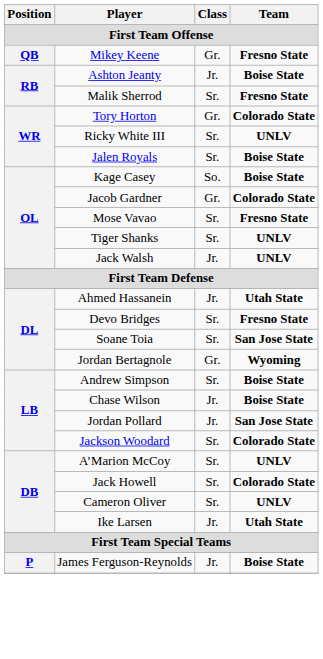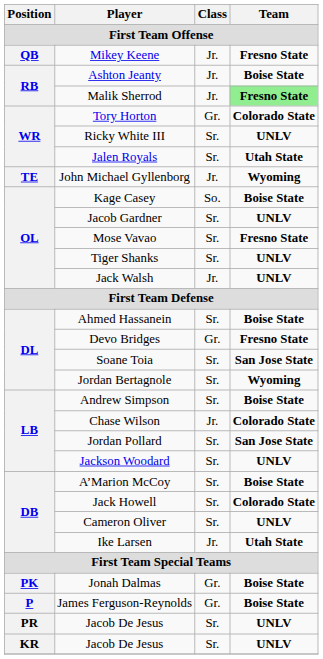(212, 55) Gr. -> (212, 55) Jr.
(212, 95) Sr. -> (212, 95) Jr.
(274, 95) no background -> (274, 95) lightgreen background
(274, 156) Boise State -> (274, 156) Utah State
+ row: (29, 177)
(212, 197) Gr. -> (212, 217) Sr.
(274, 197) Colorado State -> (274, 217) UNLV
(212, 298) Jr. -> (212, 319) Sr.
(274, 298) Utah State -> (274, 319) Boise State
(212, 319) Sr. -> (212, 339) Gr.
(212, 359) Gr. -> (212, 380) Sr.
(274, 400) Boise State -> (274, 420) Colorado State
(212, 420) Jr. -> (212, 440) Sr.
(274, 440) Colorado State -> (274, 461) UNLV
(274, 461) UNLV -> (274, 481) Boise State
+ row: (29, 583)
(212, 562) Jr. -> (212, 603) Gr.
+ row: (29, 623)
+ row: (29, 643)
